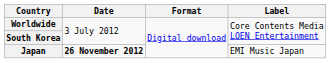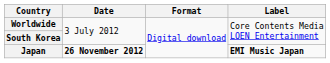(267, 51) normal -> (267, 51) bold
